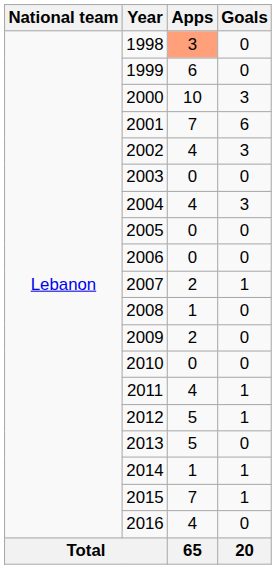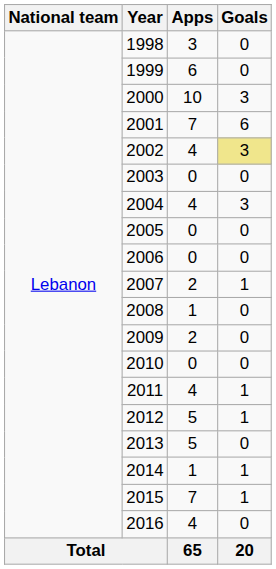(192, 44) lightsalmon background -> (192, 44) no background
(245, 151) no background -> (245, 151) khaki background
